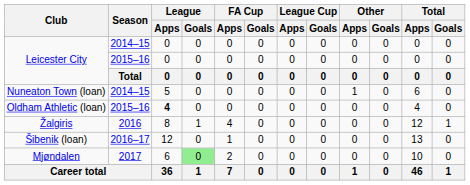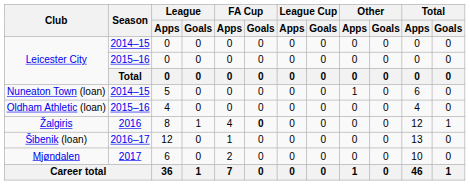(167, 108) bold -> (167, 108) normal
(261, 124) normal -> (261, 124) bold
(198, 156) lightgreen background -> (198, 156) no background
